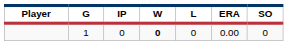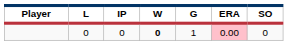columns swapped: (86, 14) <-> (194, 14)
(229, 32) no background -> (229, 32) pink background
